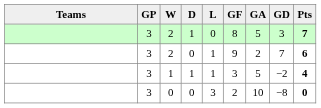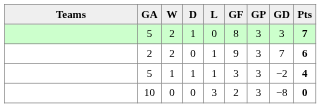columns swapped: (149, 14) <-> (258, 14)
